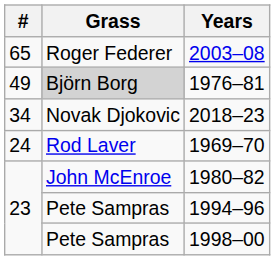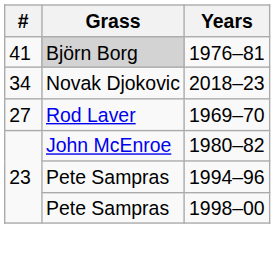- row: (227, 52)
(20, 83) 49 -> (20, 52) 41
(20, 146) 24 -> (20, 114) 27
